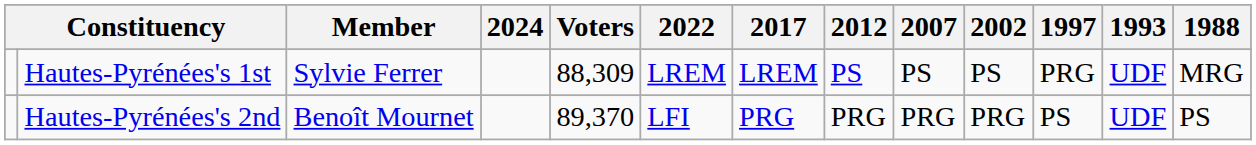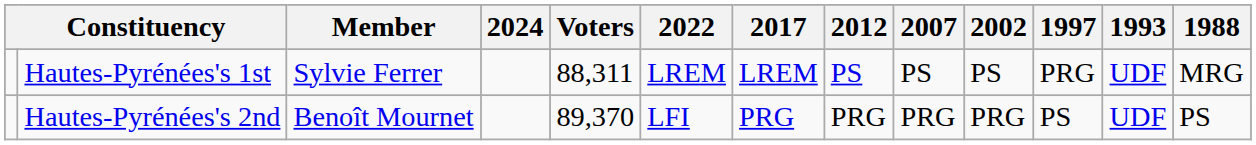(595, 71) 88,309 -> (595, 71) 88,311
